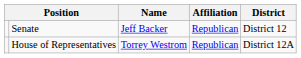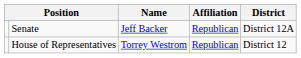(265, 28) District 12 -> (269, 28) District 12A
(269, 45) District 12A -> (265, 45) District 12
